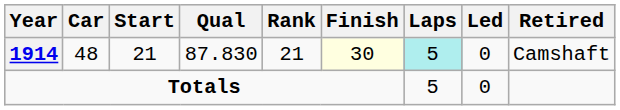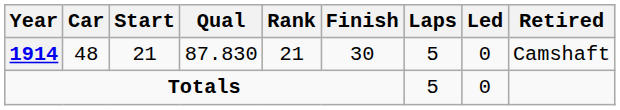(362, 54) lightyellow background -> (362, 54) no background
(433, 54) paleturquoise background -> (433, 54) no background
